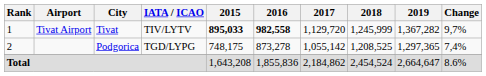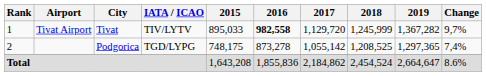(226, 29) bold -> (226, 29) normal
